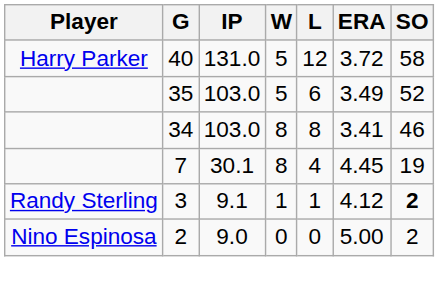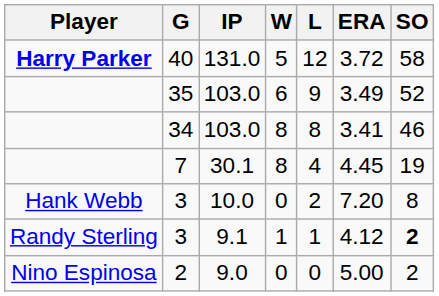(84, 58) normal -> (84, 58) bold
(281, 93) 5 -> (281, 93) 6
(315, 93) 6 -> (315, 93) 9
+ row: (181, 201)
